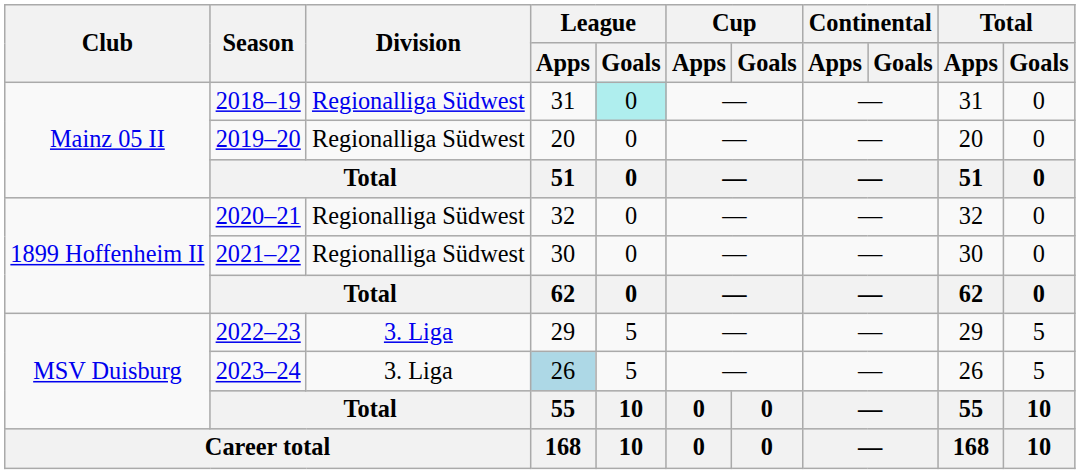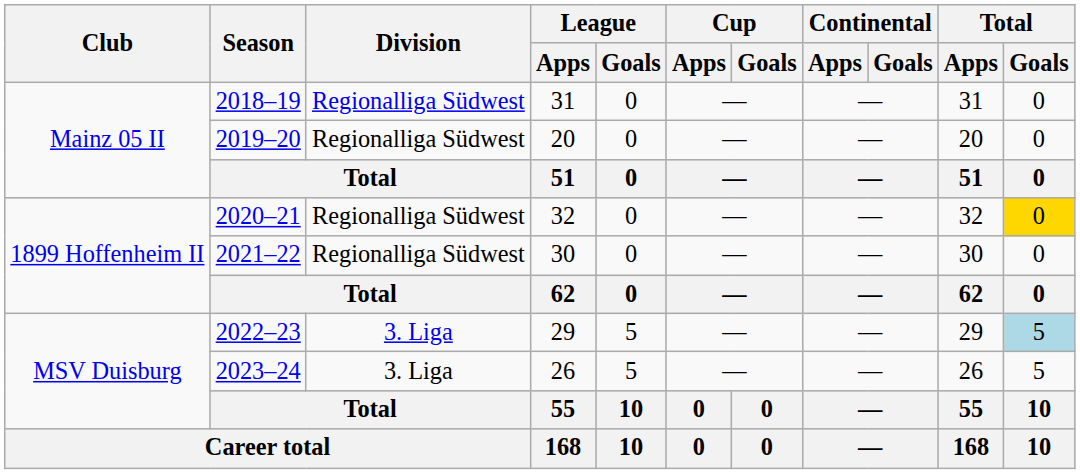(631, 100) paleturquoise background -> (631, 100) no background
(1039, 216) no background -> (1039, 216) gold background
(1039, 332) no background -> (1039, 332) lightblue background
(563, 370) lightblue background -> (563, 370) no background
